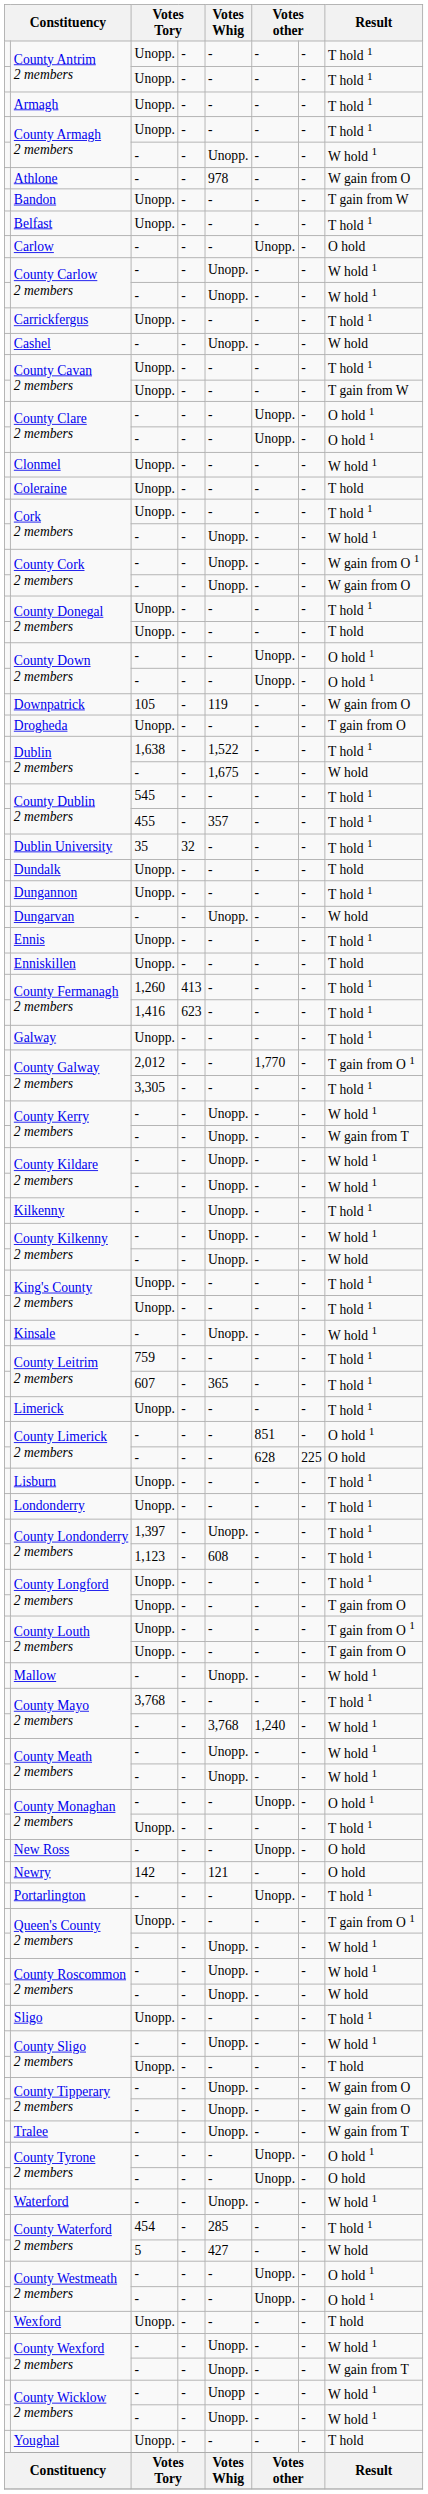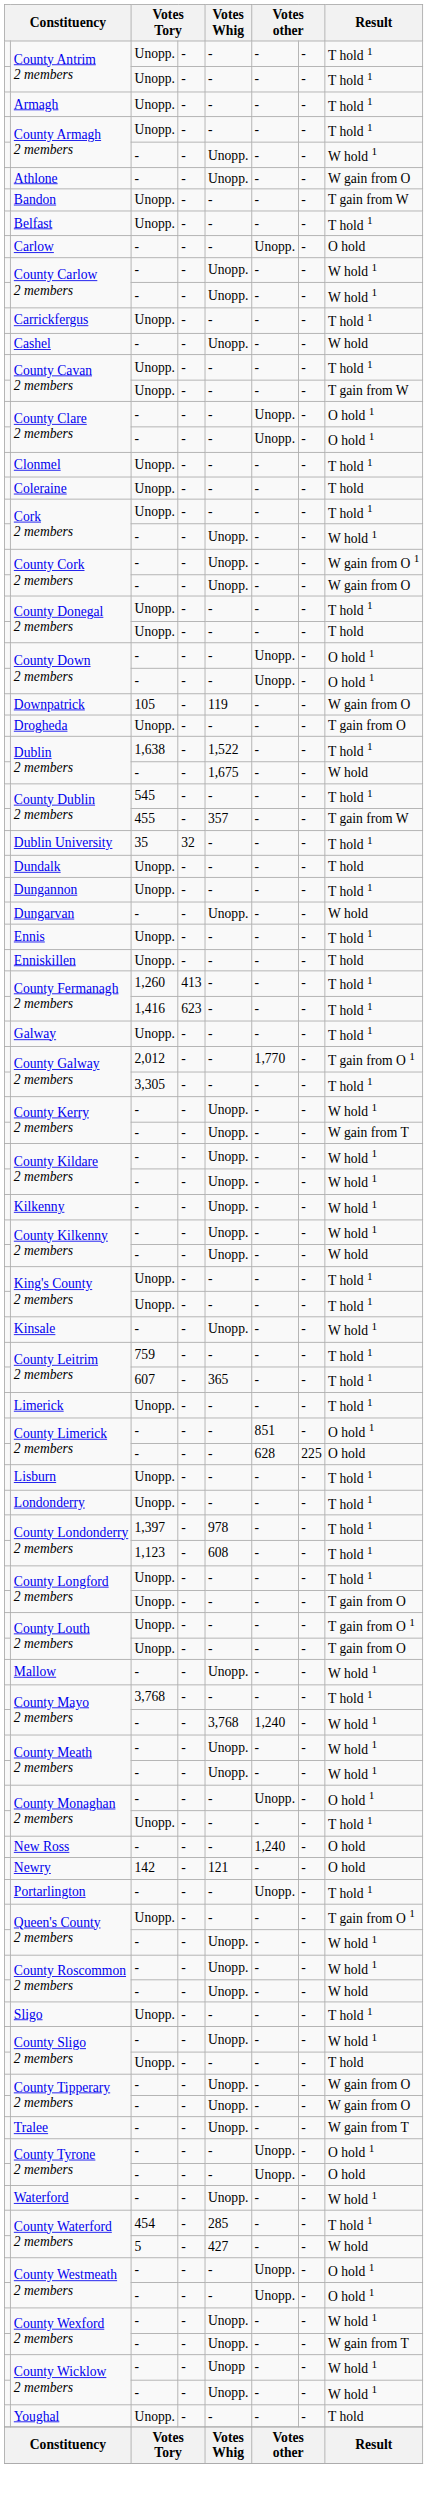(218, 178) 978 -> (228, 178) Unopp.
(353, 464) W hold 1 -> (350, 464) T hold 1
(350, 821) T hold 1 -> (368, 819) T gain from W
(350, 1210) T hold 1 -> (353, 1207) W hold 1
(228, 1531) Unopp. -> (218, 1527) 978
(275, 1850) Unopp. -> (270, 1846) 1,240
- row: (37, 2322)
